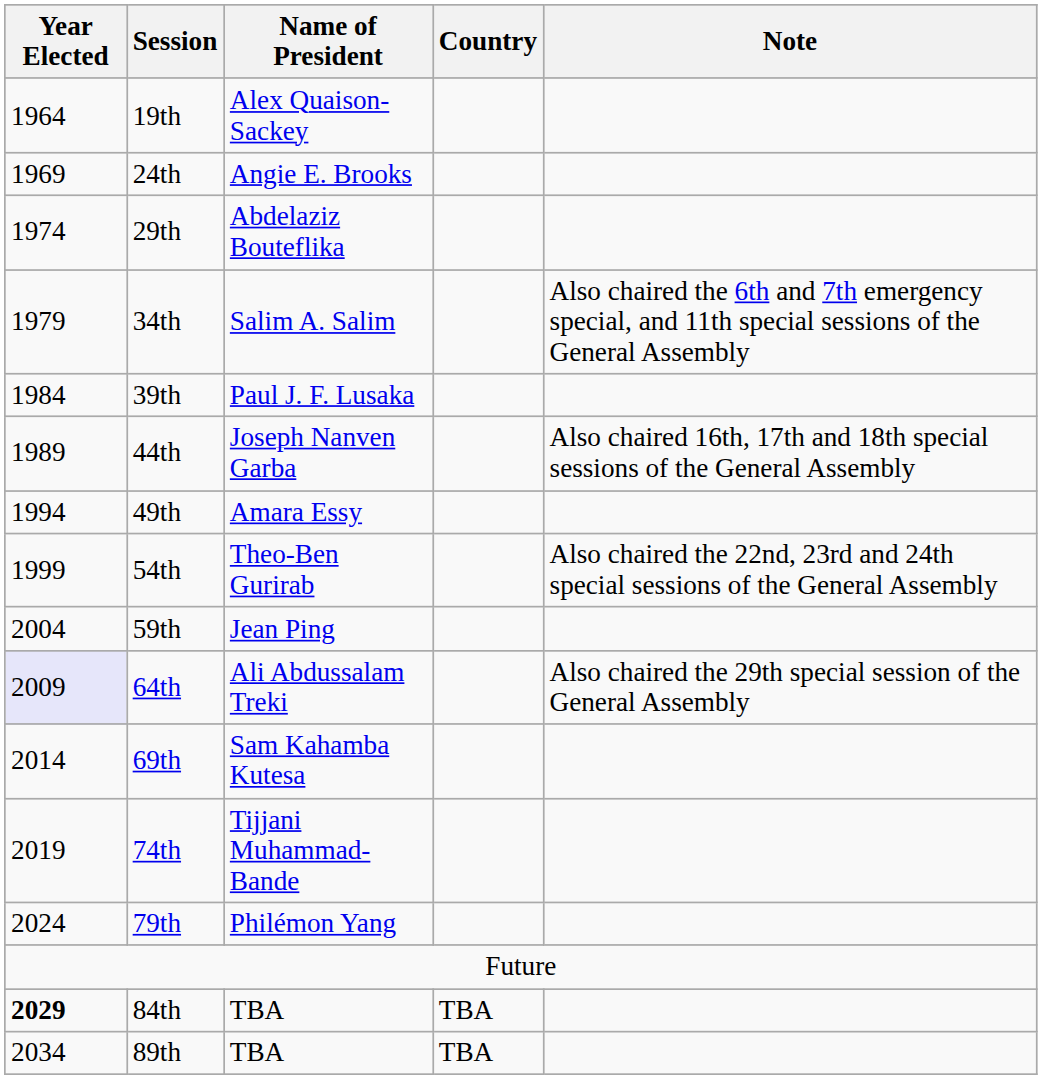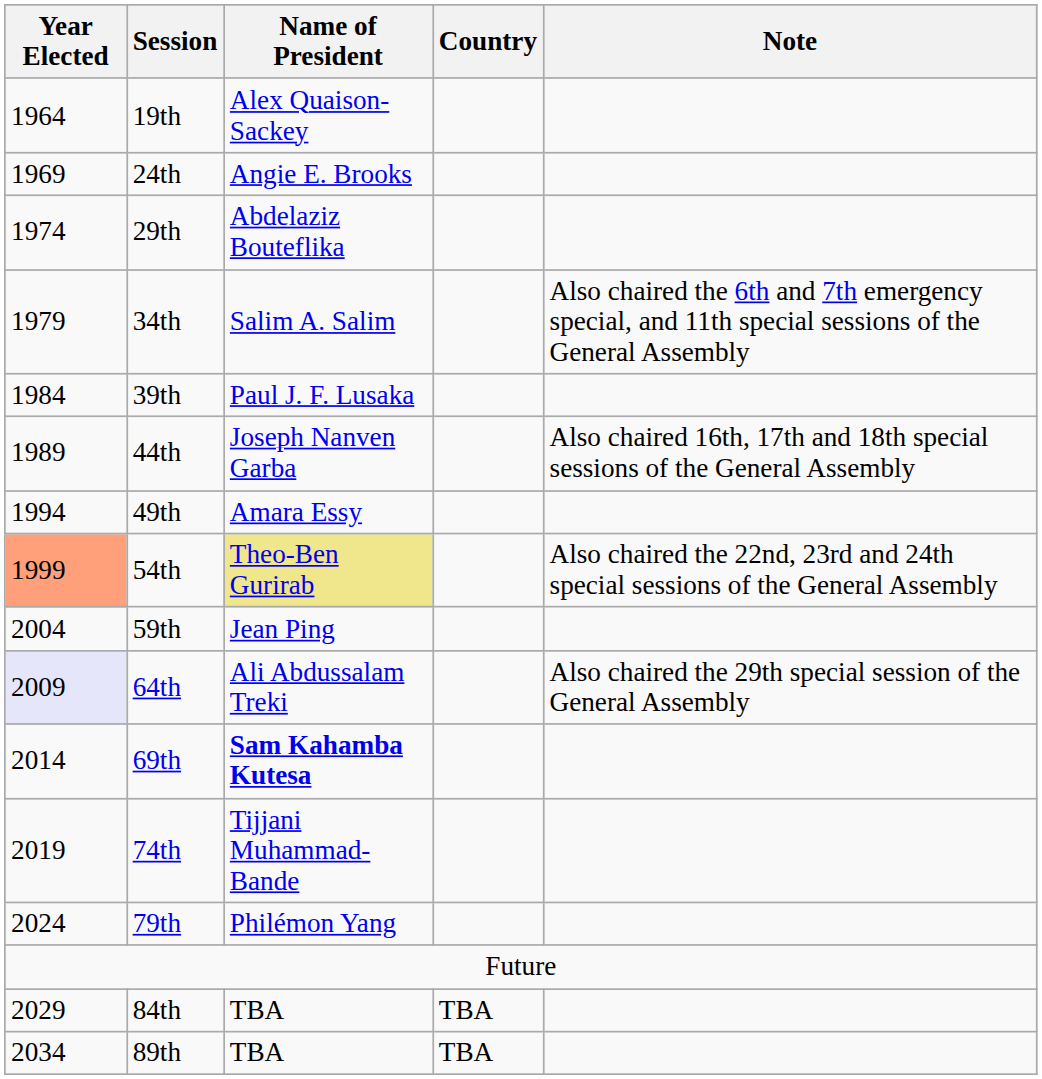(38, 570) no background -> (38, 570) lightsalmon background
(284, 570) no background -> (284, 570) khaki background
(310, 760) normal -> (316, 760) bold
(38, 1009) bold -> (38, 1009) normal
